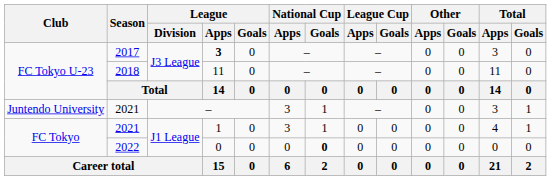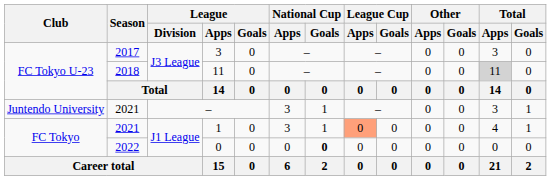(218, 52) bold -> (218, 52) normal
(495, 71) no background -> (495, 71) lightgrey background
(360, 128) no background -> (360, 128) lightsalmon background
